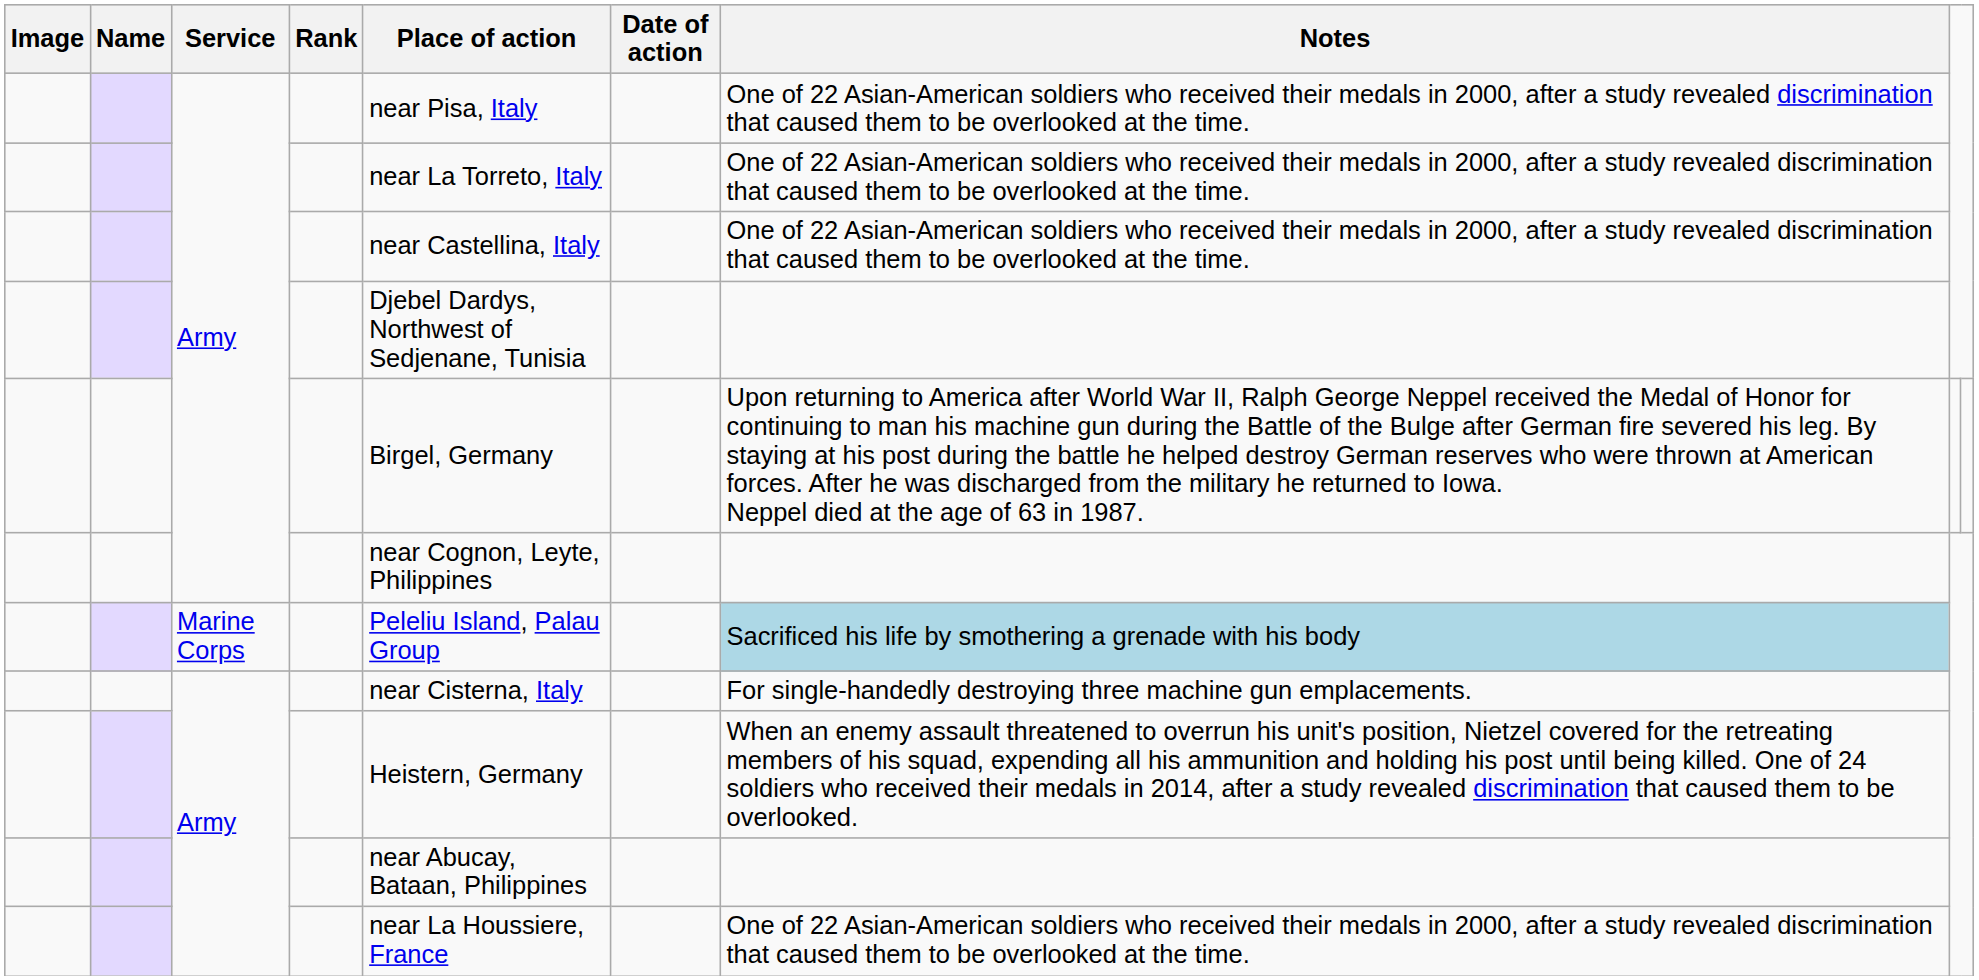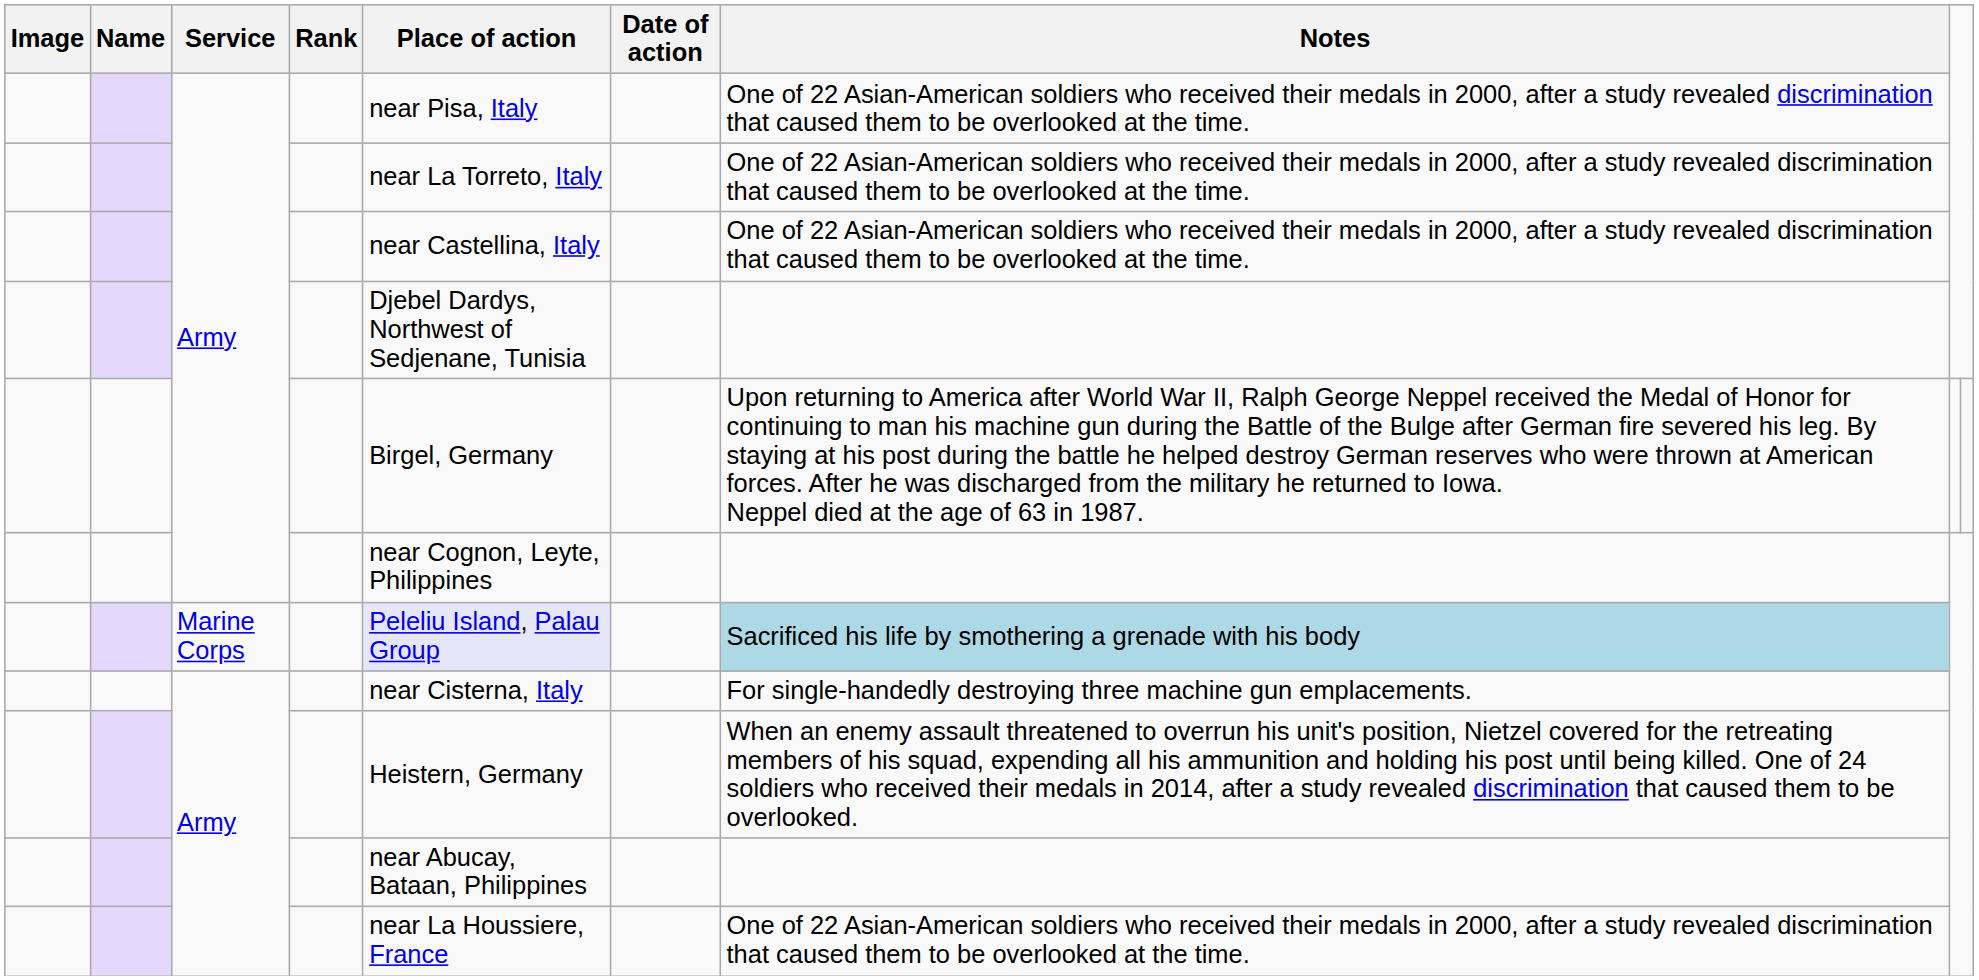(484, 636) no background -> (484, 636) lavender background
